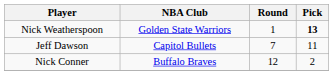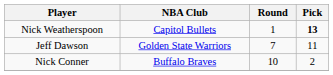(185, 29) Golden State Warriors -> (185, 29) Capitol Bullets
(185, 45) Capitol Bullets -> (185, 45) Golden State Warriors
(273, 62) 12 -> (273, 62) 10
